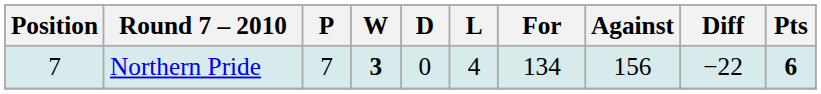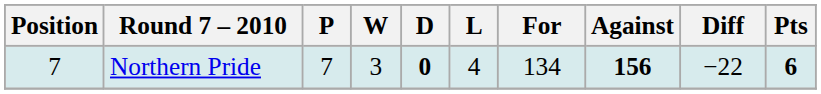(376, 66) bold -> (376, 66) normal
(425, 66) normal -> (425, 66) bold
(632, 66) normal -> (632, 66) bold
